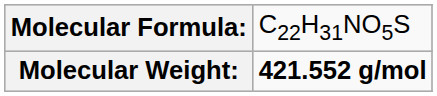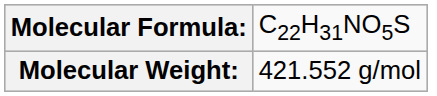(343, 70) bold -> (340, 70) normal
